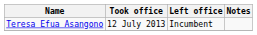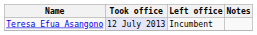(136, 24) no background -> (136, 24) lavender background
